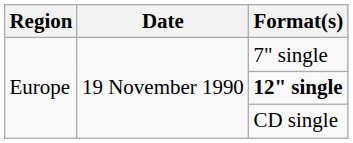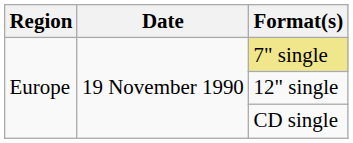(291, 54) no background -> (291, 54) khaki background
(298, 87) bold -> (296, 87) normal
